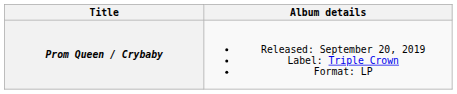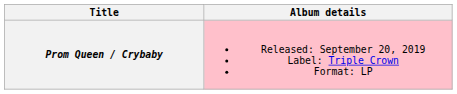(328, 60) no background -> (328, 60) pink background
